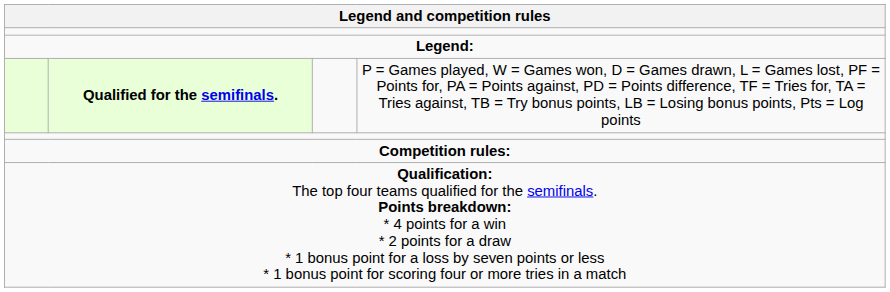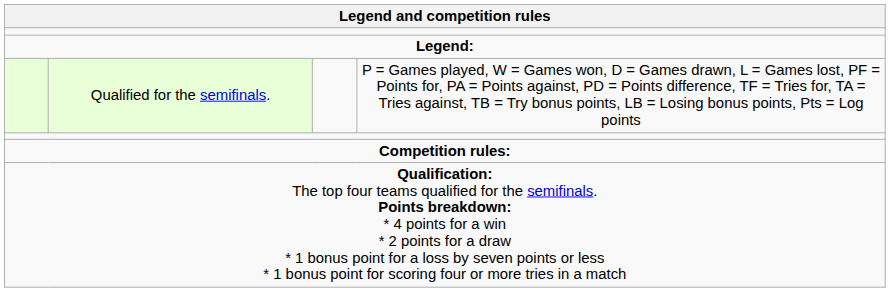(181, 95) bold -> (181, 95) normal
